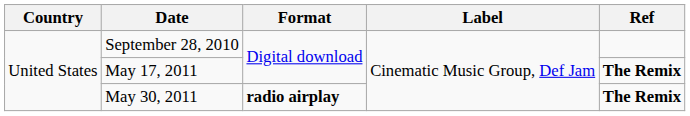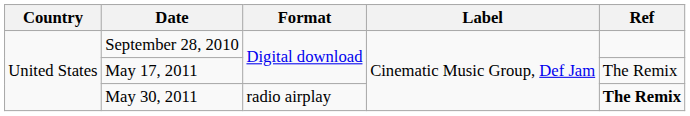(642, 70) bold -> (640, 70) normal
(293, 96) bold -> (289, 96) normal
